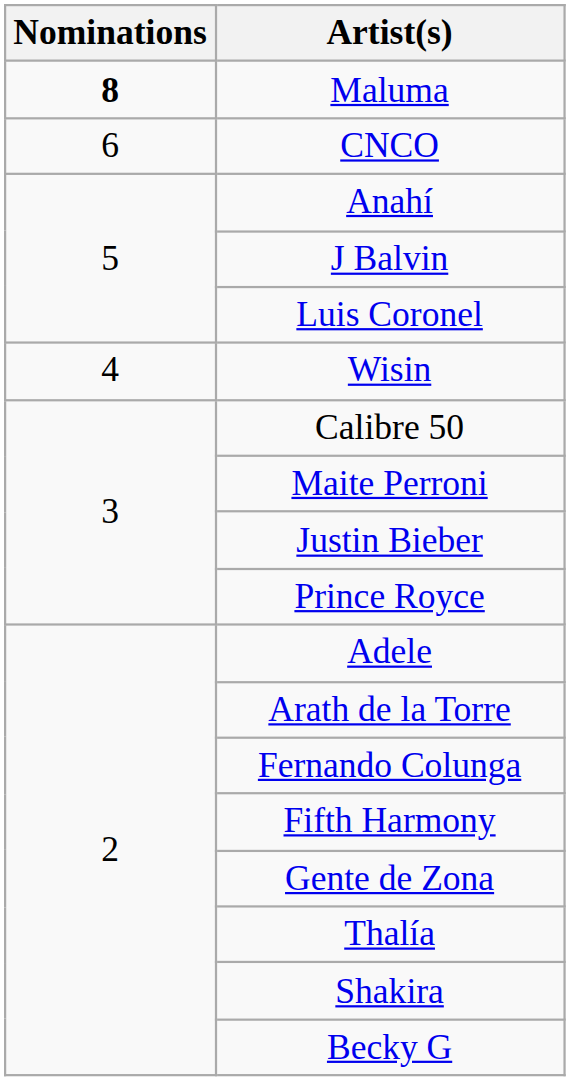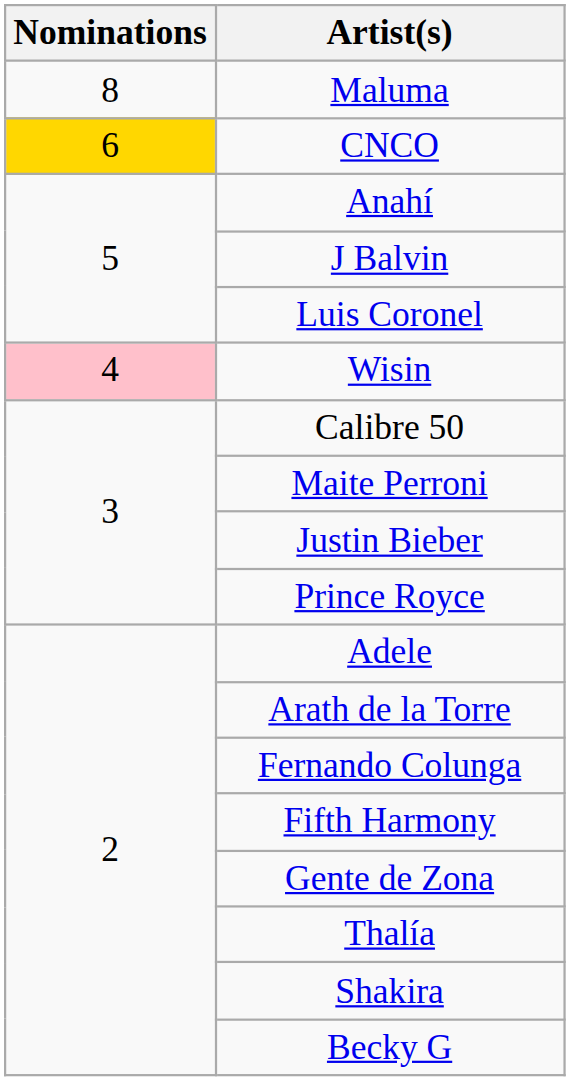(110, 88) bold -> (110, 88) normal
(110, 145) no background -> (110, 145) gold background
(110, 370) no background -> (110, 370) pink background
